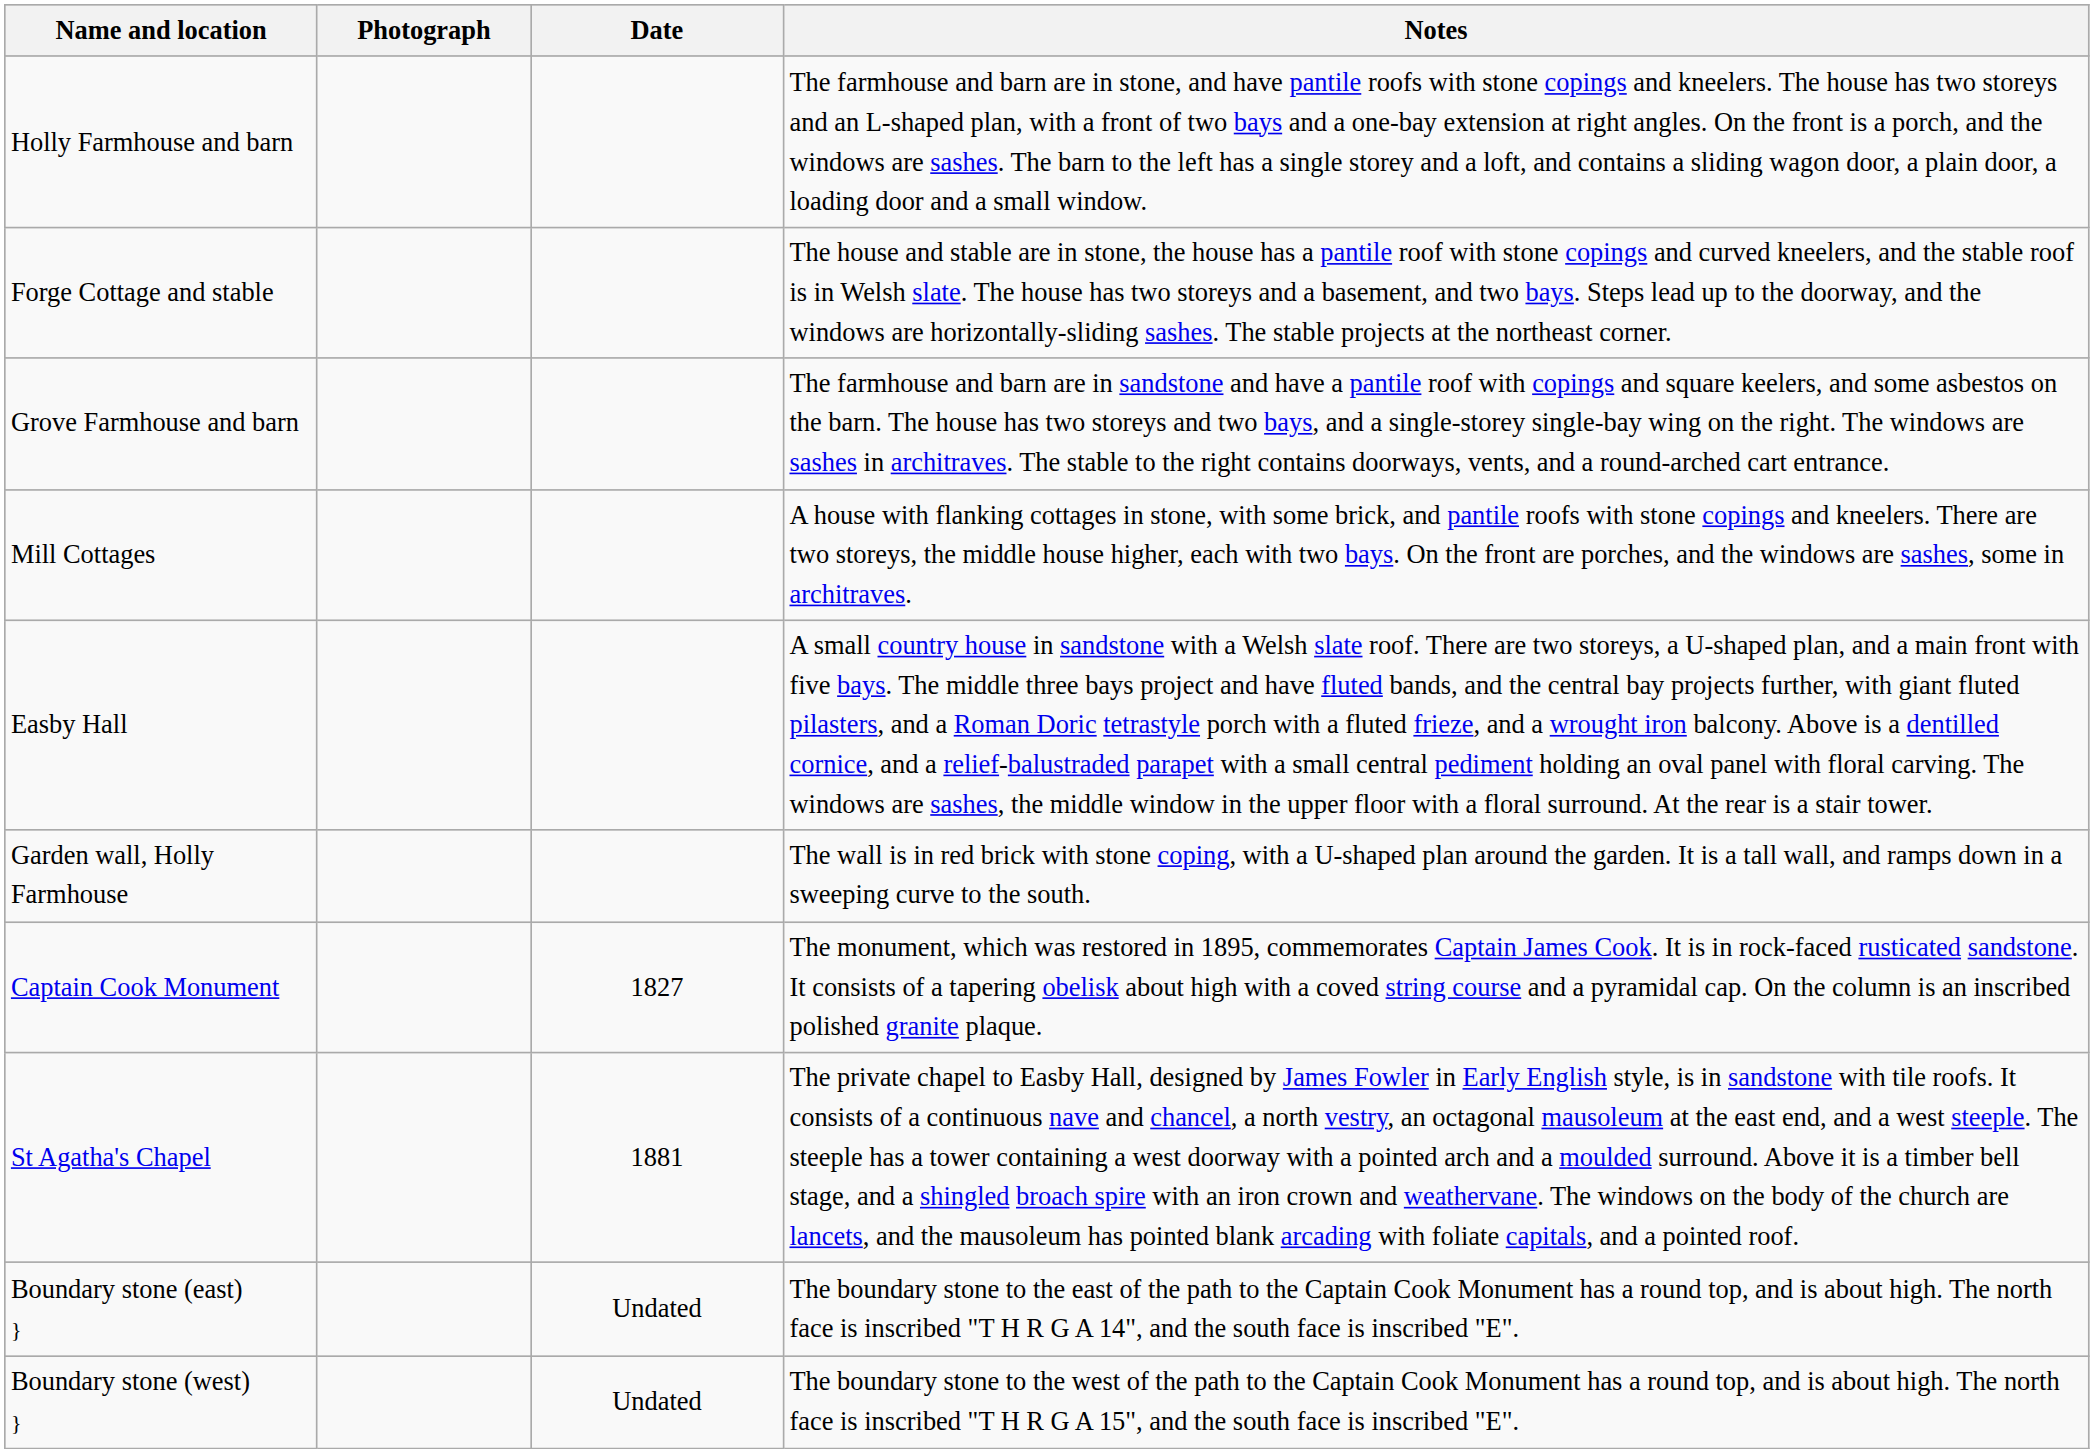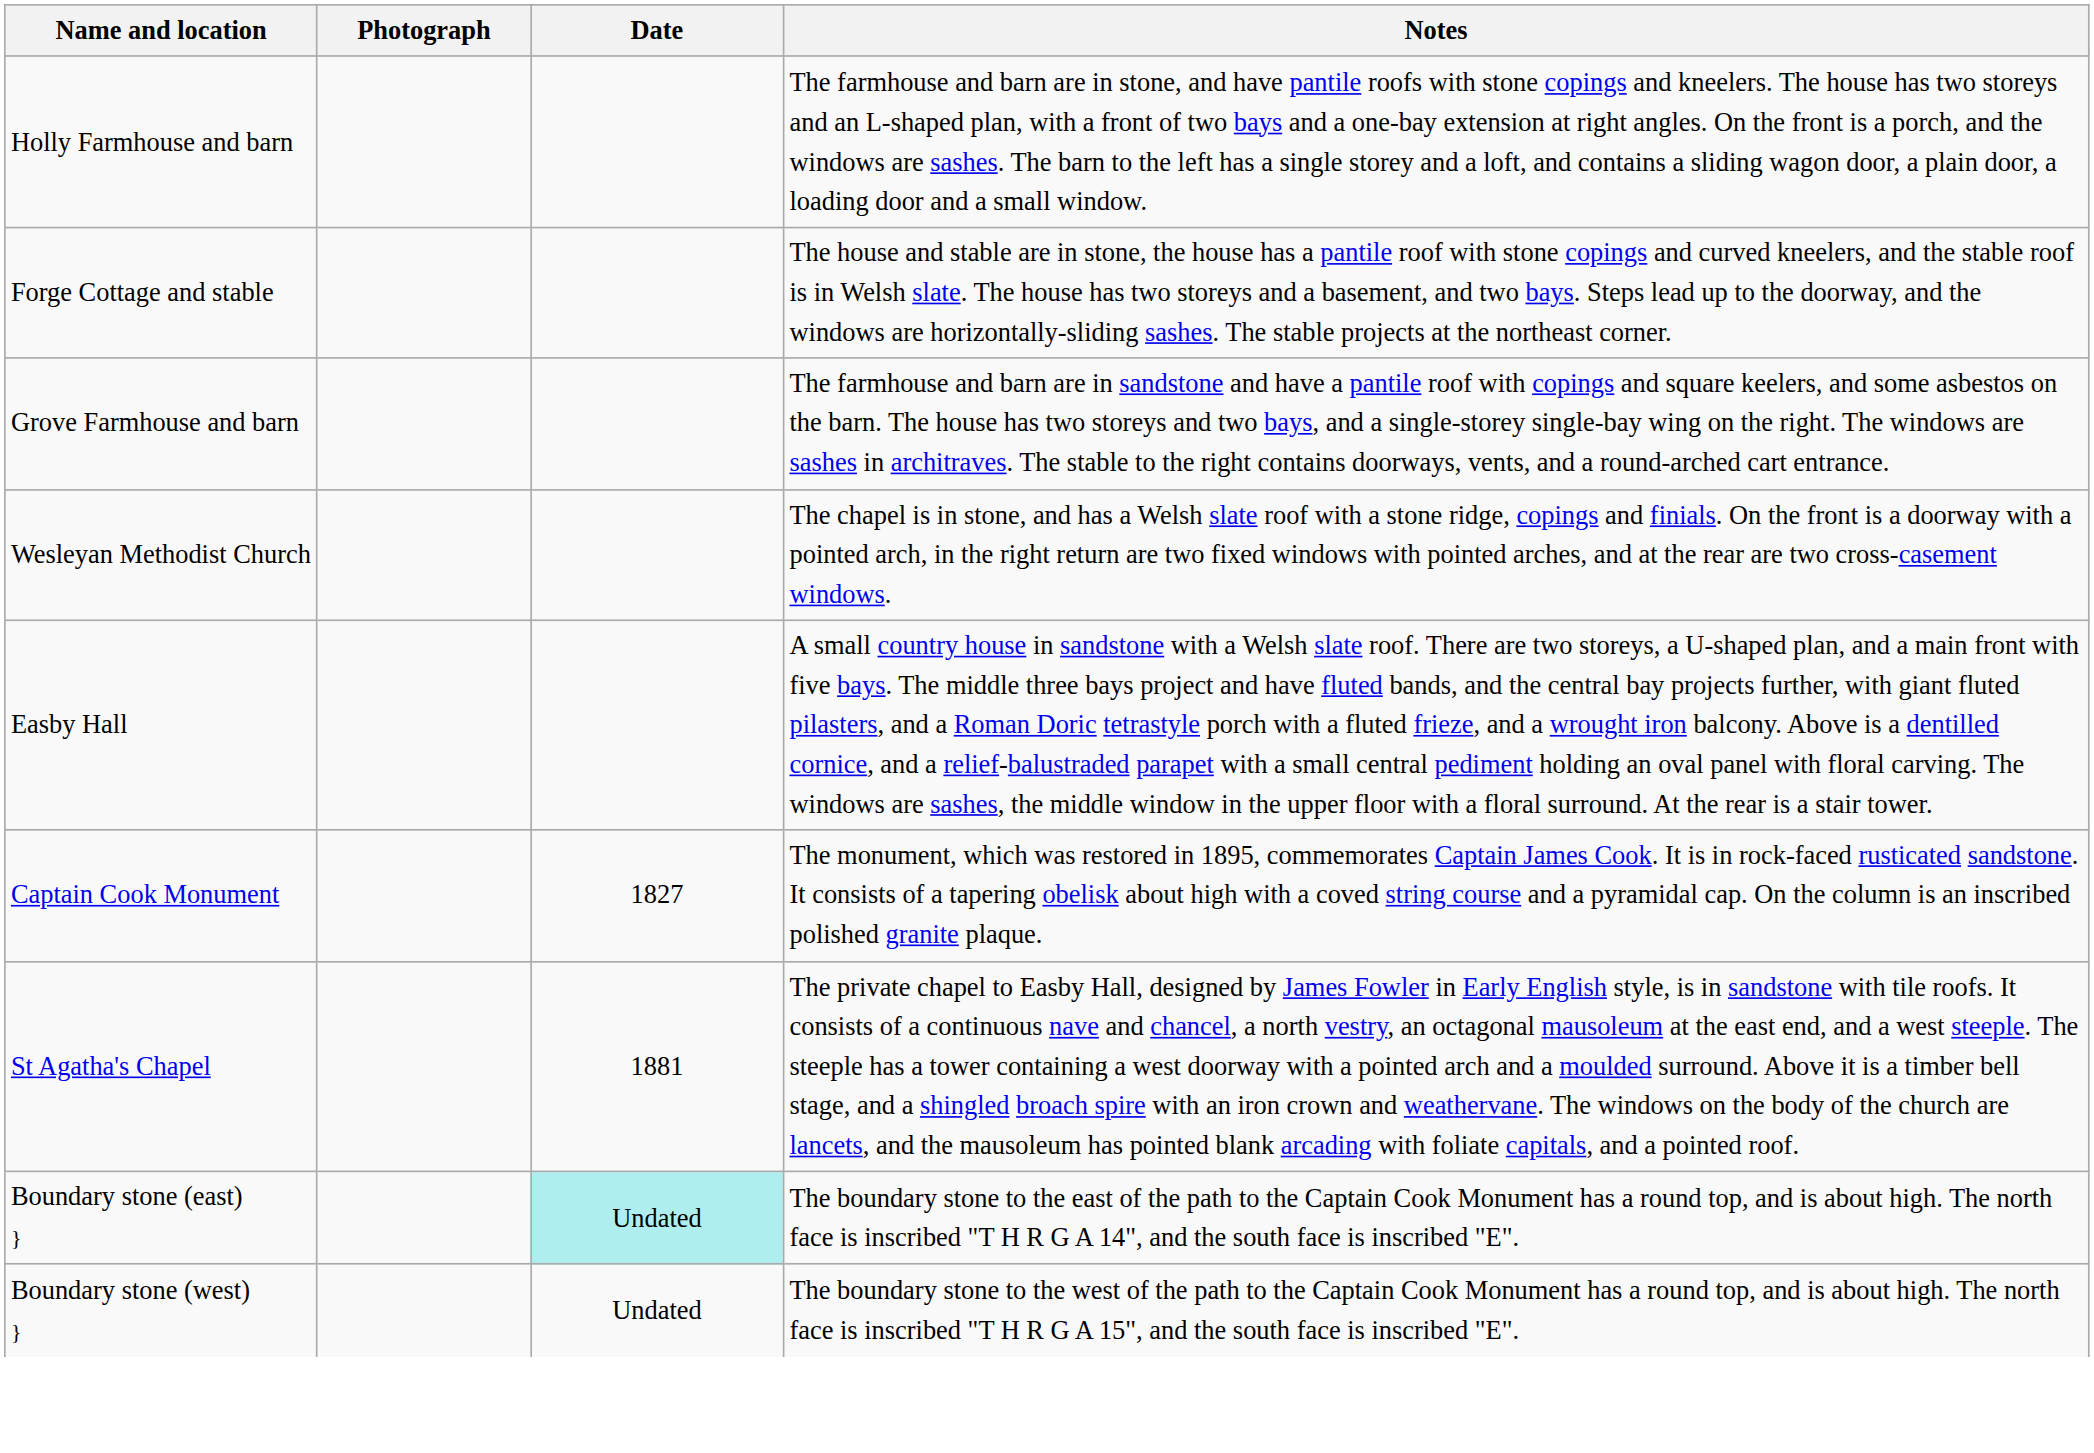- row: (83, 554)
+ row: (161, 554)
- row: (112, 875)
(657, 1308) no background -> (657, 1217) paleturquoise background
